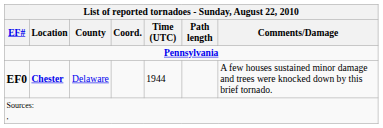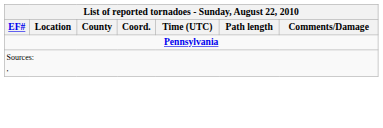- row: (17, 79)
